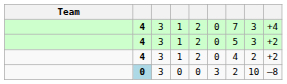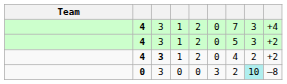(161, 57) normal -> (161, 57) bold
(142, 72) lightblue background -> (142, 72) no background
(254, 72) no background -> (254, 72) paleturquoise background
